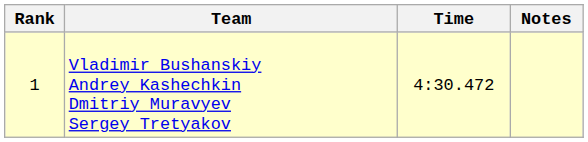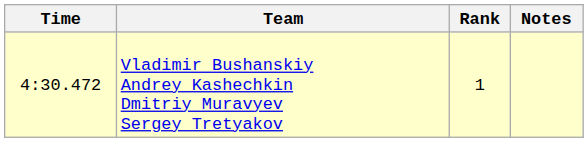columns swapped: (35, 18) <-> (454, 18)
